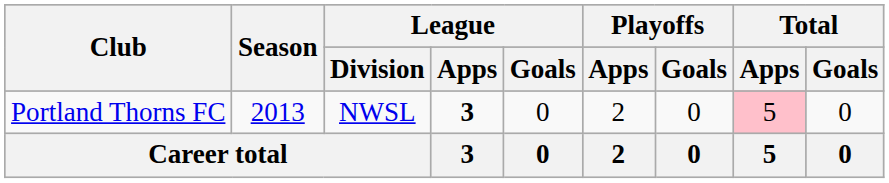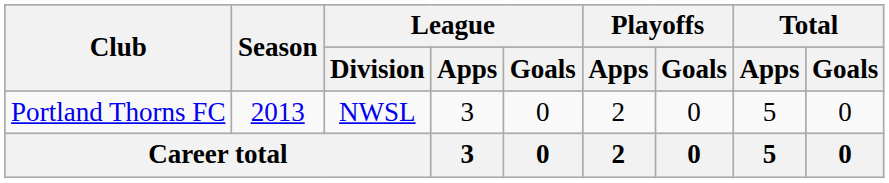(467, 111) bold -> (467, 111) normal
(770, 111) pink background -> (770, 111) no background
